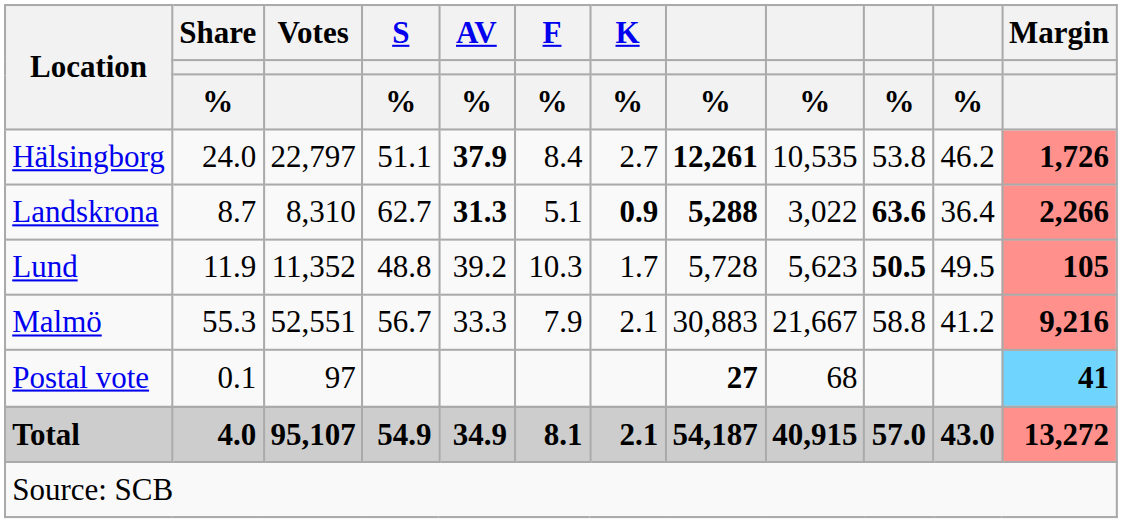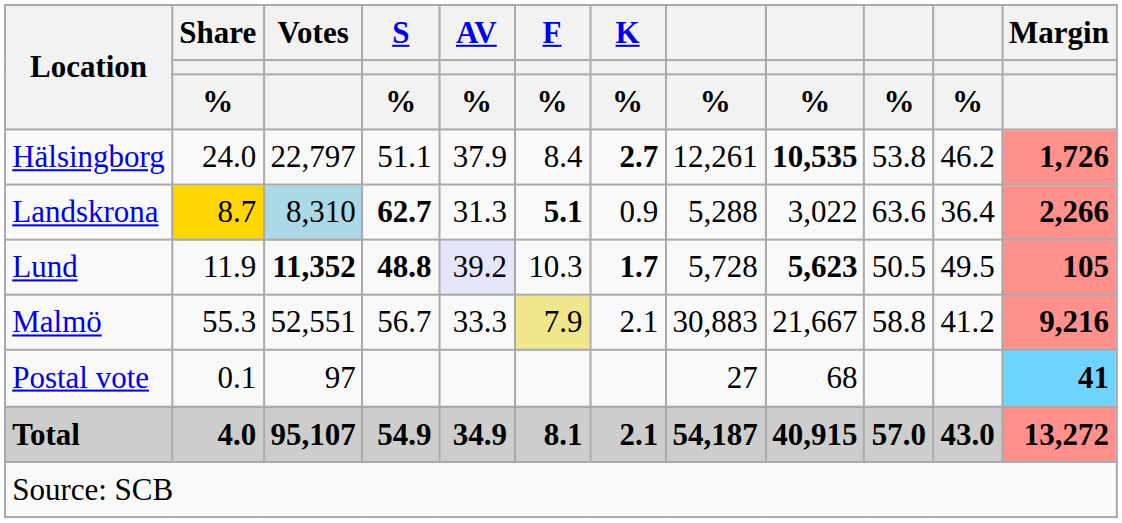(480, 157) bold -> (480, 157) normal
(639, 157) normal -> (639, 157) bold
(715, 157) bold -> (715, 157) normal
(815, 157) normal -> (815, 157) bold
(237, 212) no background -> (237, 212) gold background
(321, 212) no background -> (321, 212) lightblue background
(404, 212) normal -> (404, 212) bold
(480, 212) bold -> (480, 212) normal
(563, 212) normal -> (563, 212) bold
(639, 212) bold -> (639, 212) normal
(723, 212) bold -> (723, 212) normal
(899, 212) bold -> (899, 212) normal
(314, 267) normal -> (314, 267) bold
(404, 267) normal -> (404, 267) bold
(480, 267) no background -> (480, 267) lavender background
(639, 267) normal -> (639, 267) bold
(823, 267) normal -> (823, 267) bold
(899, 267) bold -> (899, 267) normal
(563, 322) no background -> (563, 322) khaki background
(742, 377) bold -> (742, 377) normal
